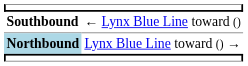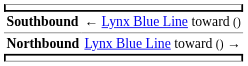(43, 43) lightblue background -> (43, 43) no background
